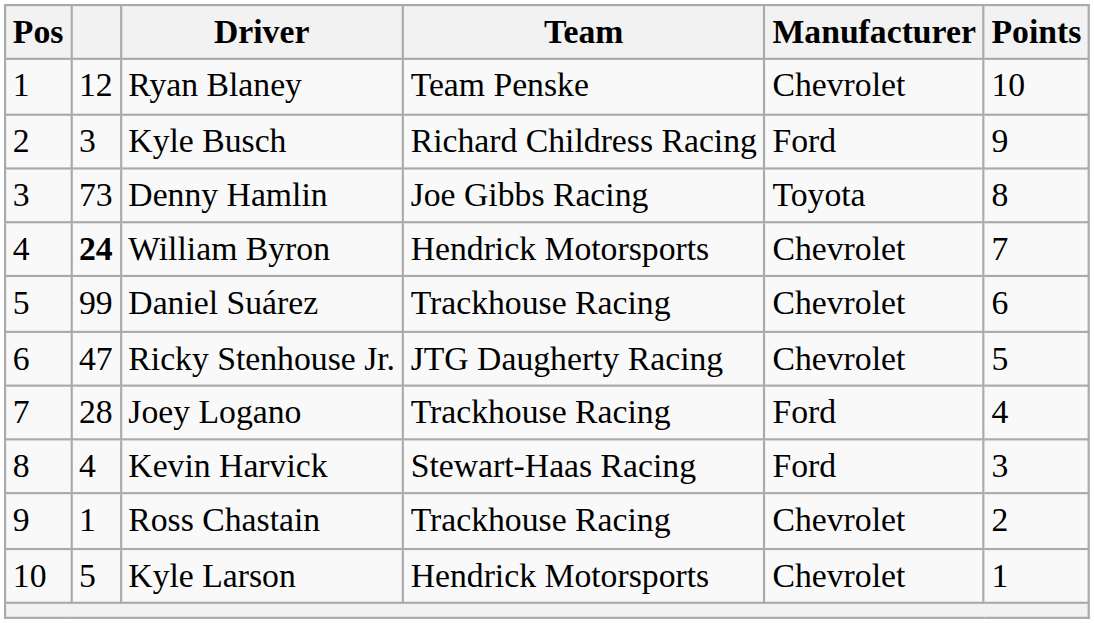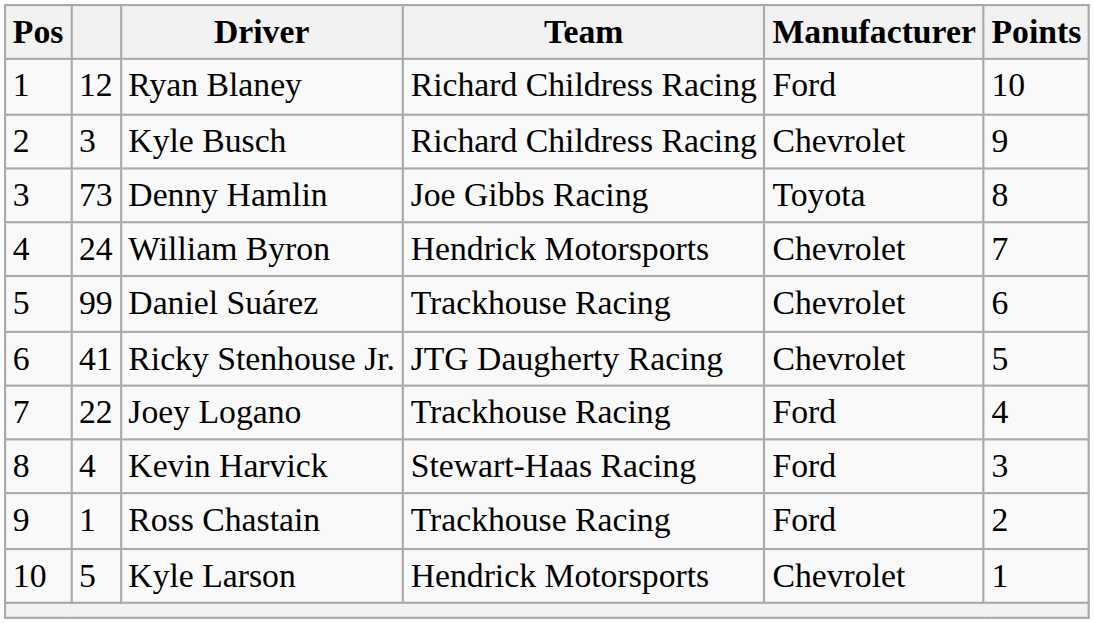(500, 85) Team Penske -> (584, 85) Richard Childress Racing
(839, 85) Chevrolet -> (804, 85) Ford
(804, 139) Ford -> (839, 139) Chevrolet
(96, 248) bold -> (96, 248) normal
(96, 357) 47 -> (96, 357) 41
(96, 411) 28 -> (96, 411) 22
(839, 519) Chevrolet -> (804, 519) Ford
